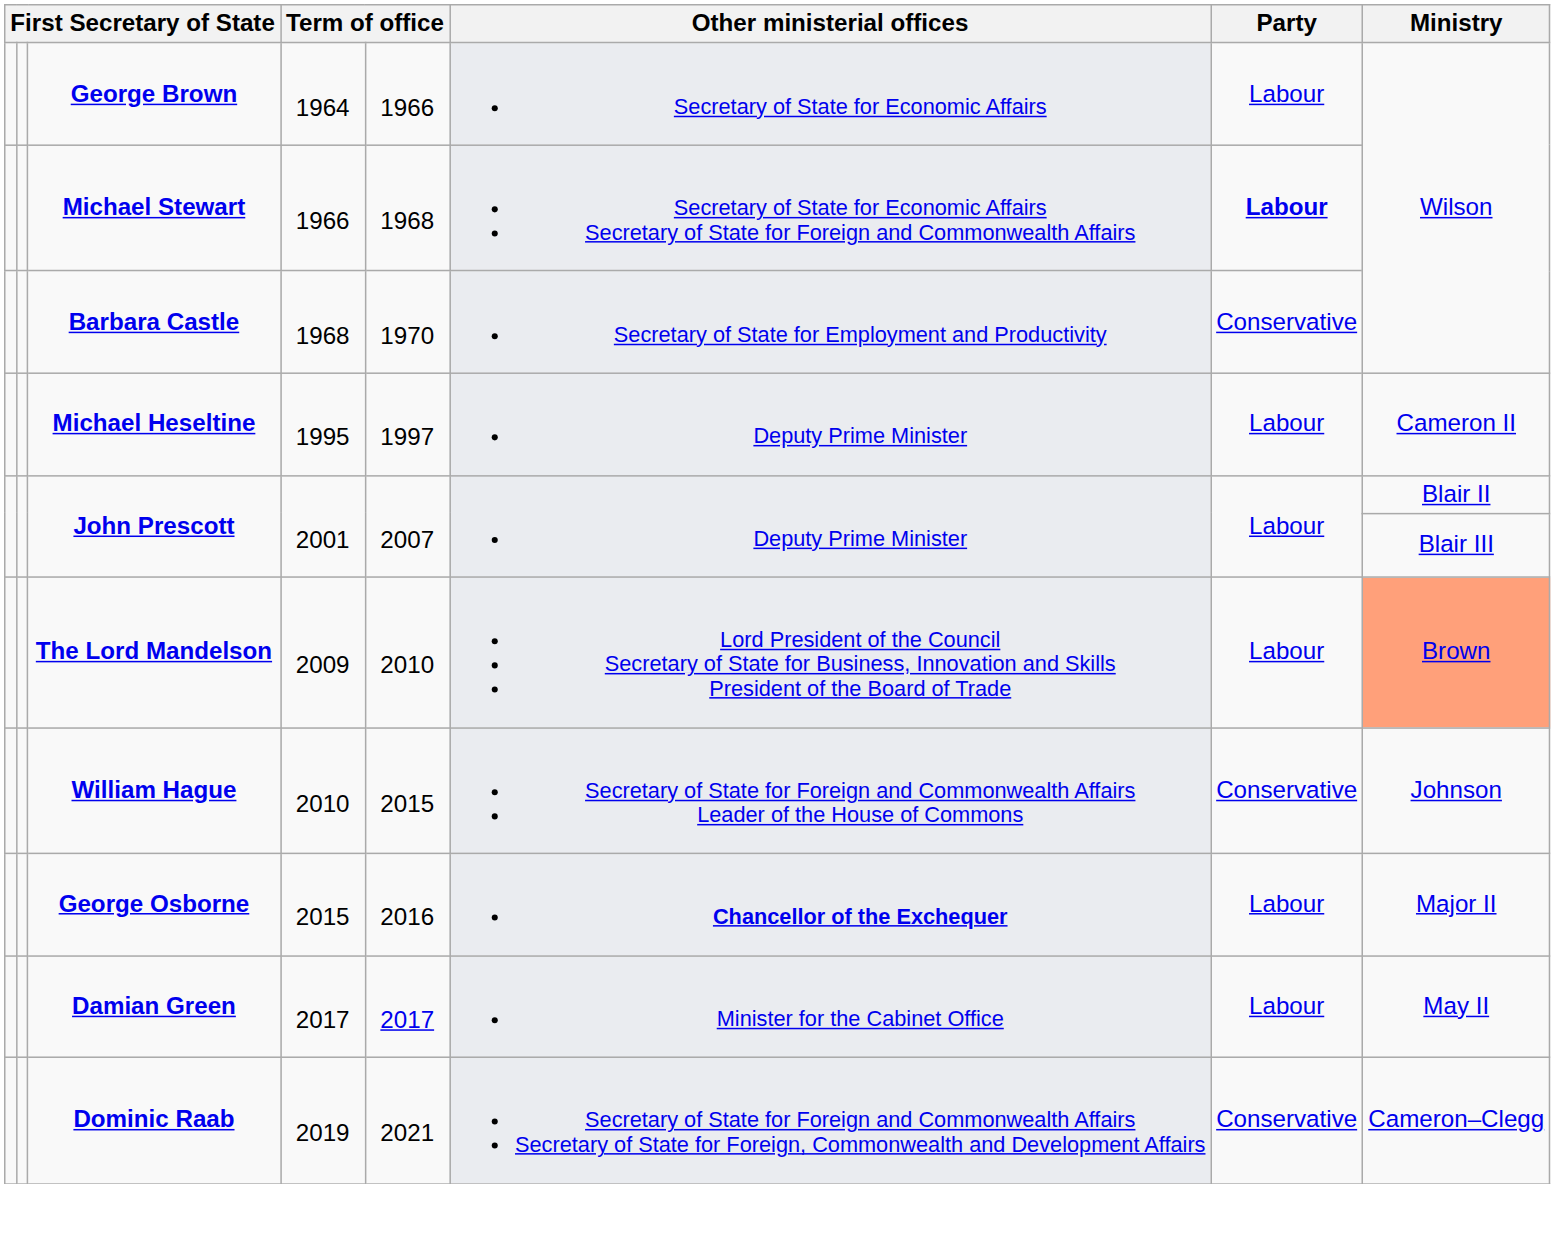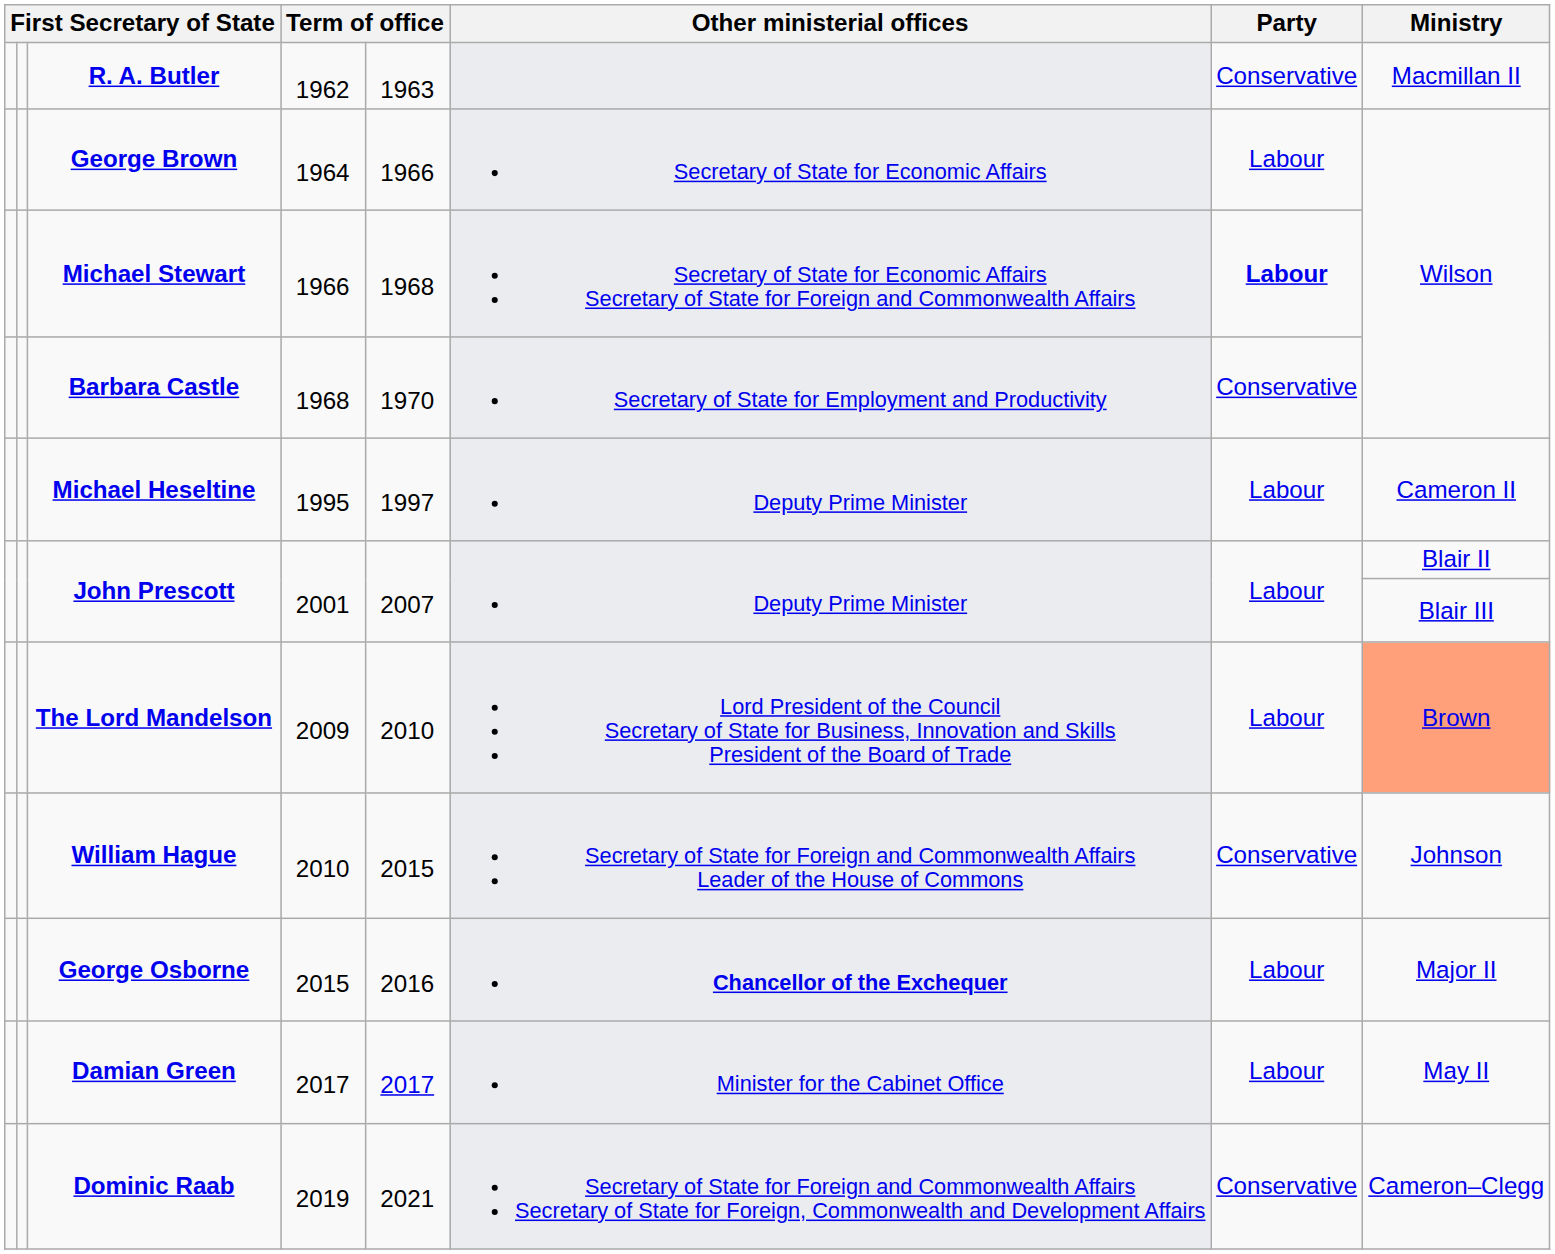+ row: (154, 75)
